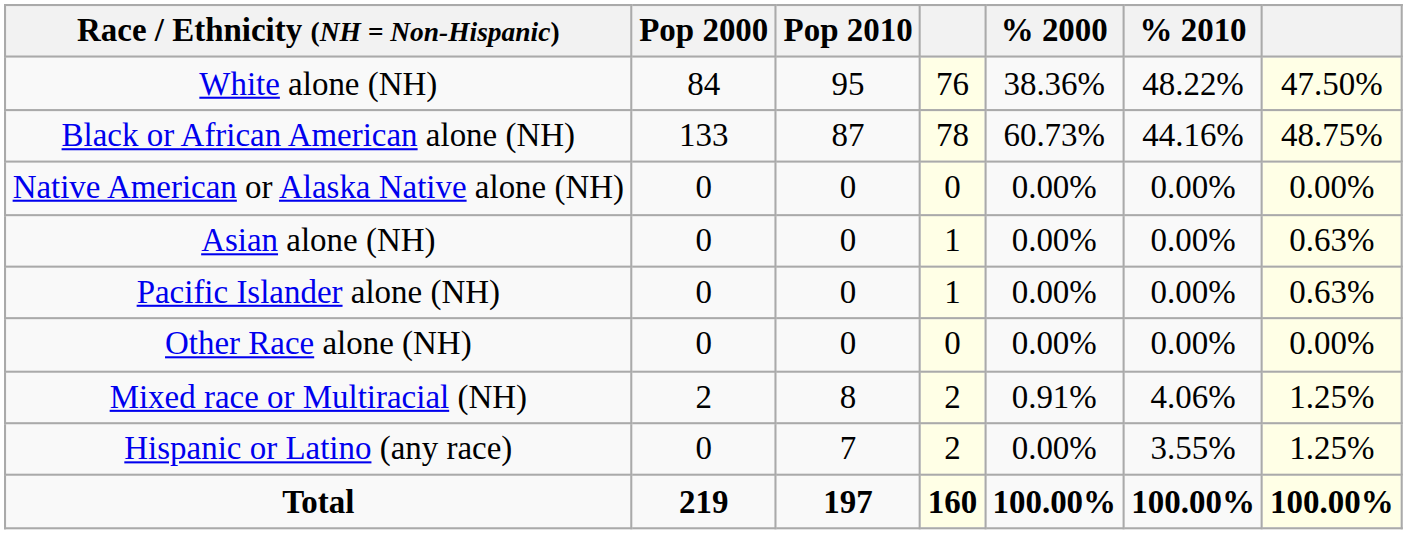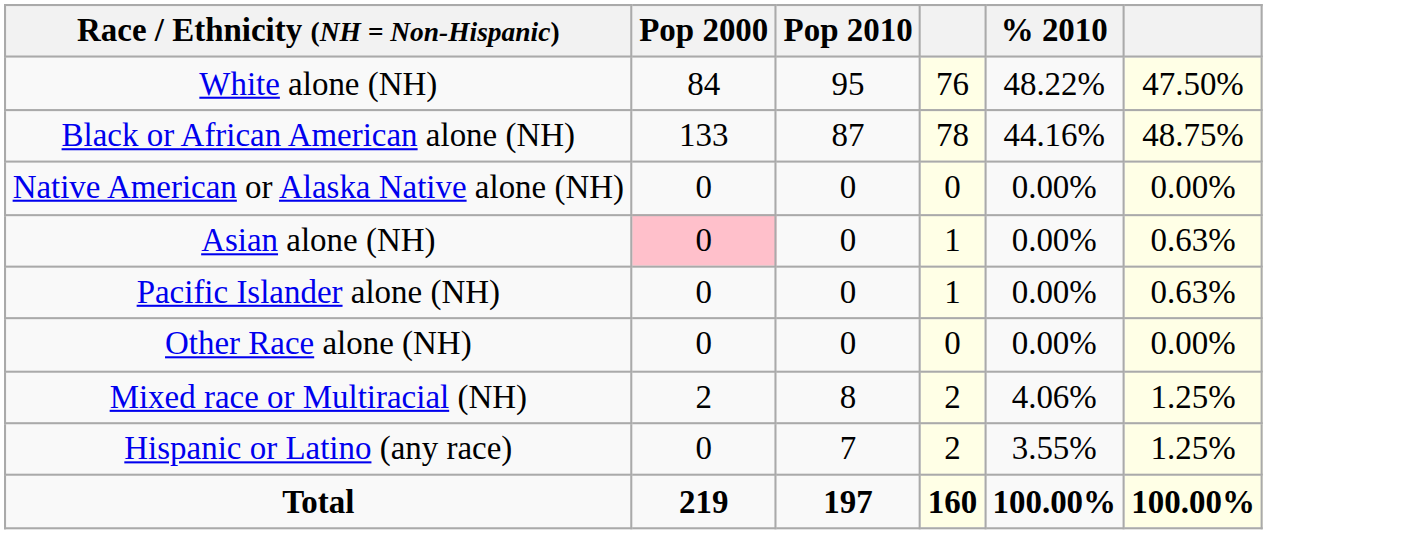- column: (1054, 30)
(704, 239) no background -> (704, 239) pink background
